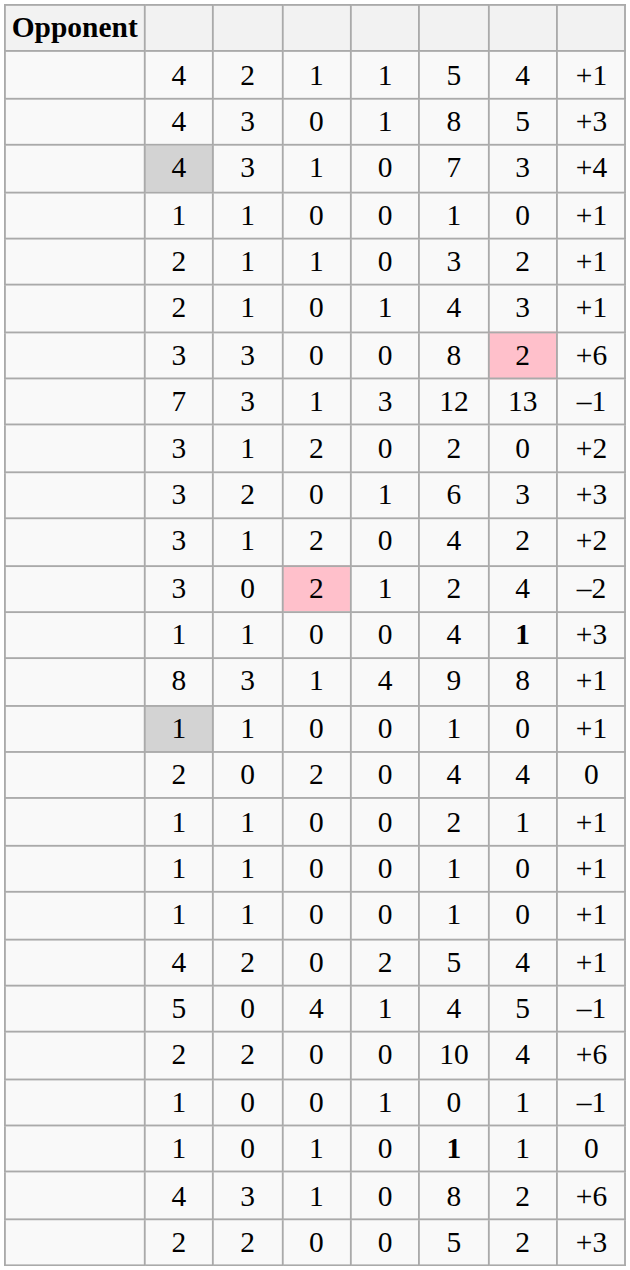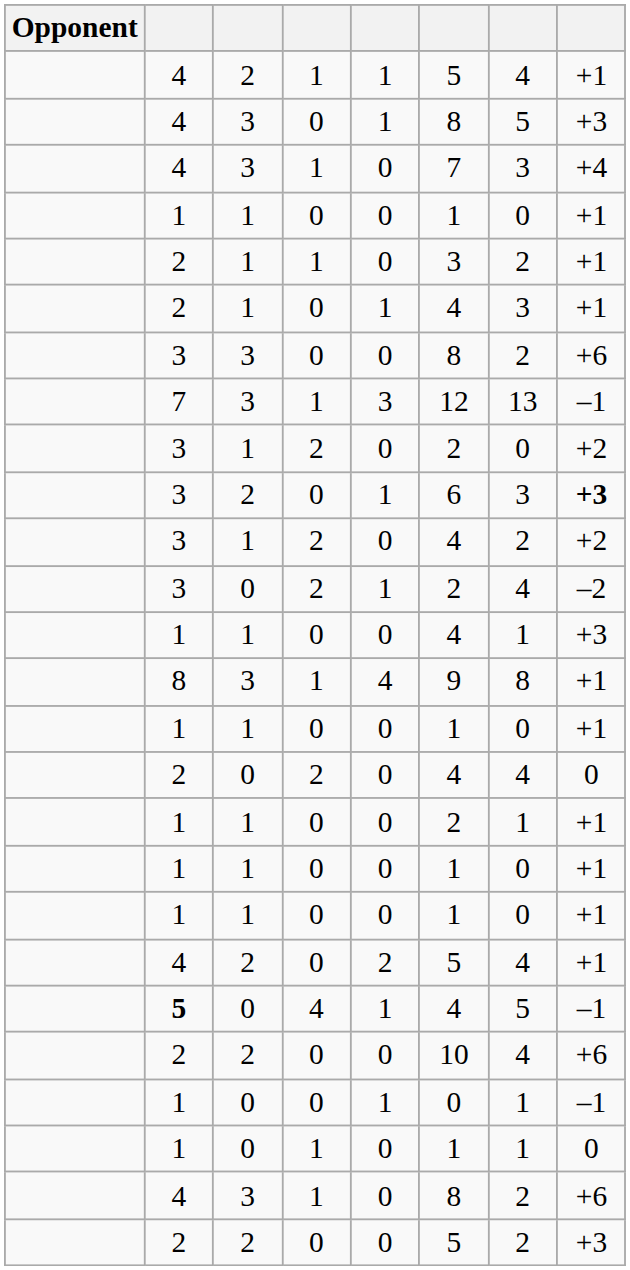(179, 167) lightgrey background -> (179, 167) no background
(523, 354) pink background -> (523, 354) no background
(591, 494) normal -> (591, 494) bold
(316, 588) pink background -> (316, 588) no background
(523, 634) bold -> (523, 634) normal
(179, 728) lightgrey background -> (179, 728) no background
(179, 1008) normal -> (179, 1008) bold
(454, 1148) bold -> (454, 1148) normal
